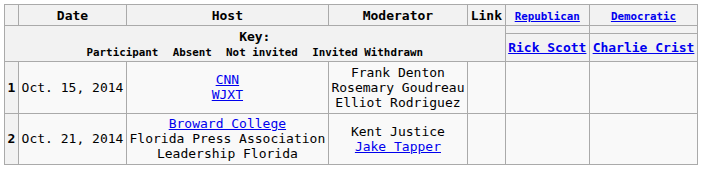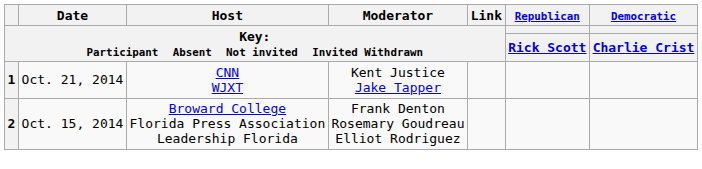(72, 87) Oct. 15, 2014 -> (72, 80) Oct. 21, 2014
(398, 87) Frank Denton Rosemary Goudreau Elliot Rodriguez -> (398, 80) Kent Justice Jake Tapper
(72, 139) Oct. 21, 2014 -> (72, 124) Oct. 15, 2014
(398, 139) Kent Justice Jake Tapper -> (398, 124) Frank Denton Rosemary Goudreau Elliot Rodriguez
